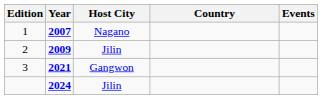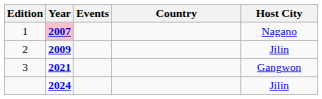columns swapped: (112, 13) <-> (298, 13)
(60, 31) no background -> (60, 31) pink background
